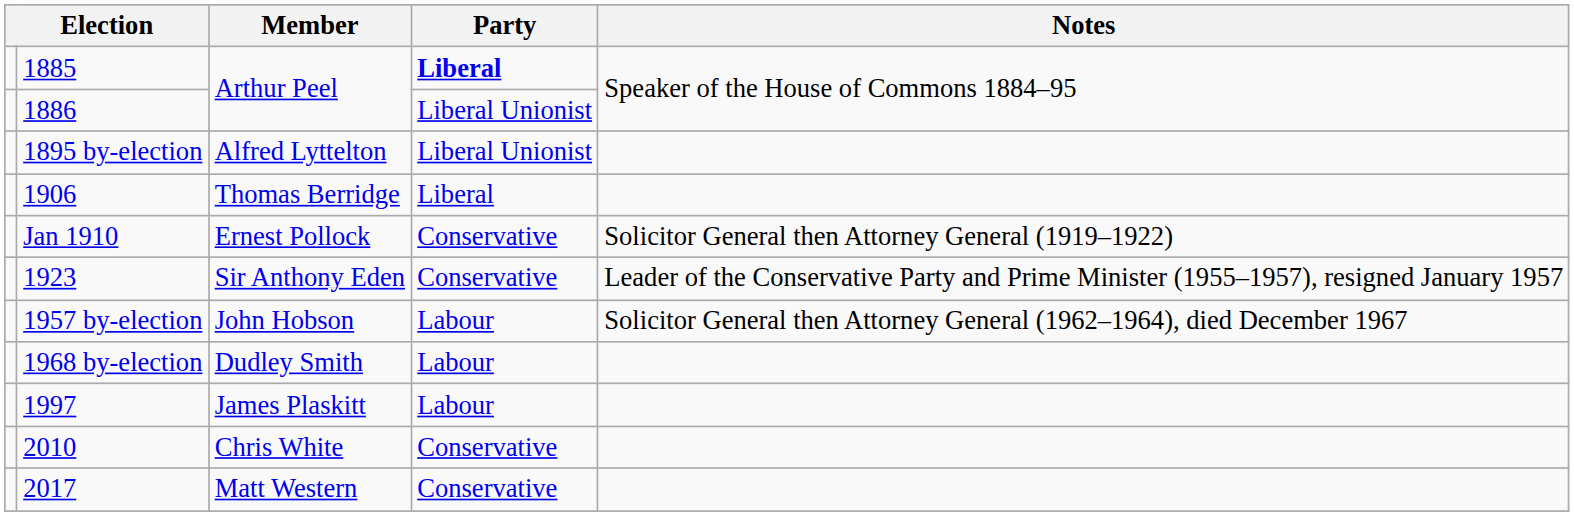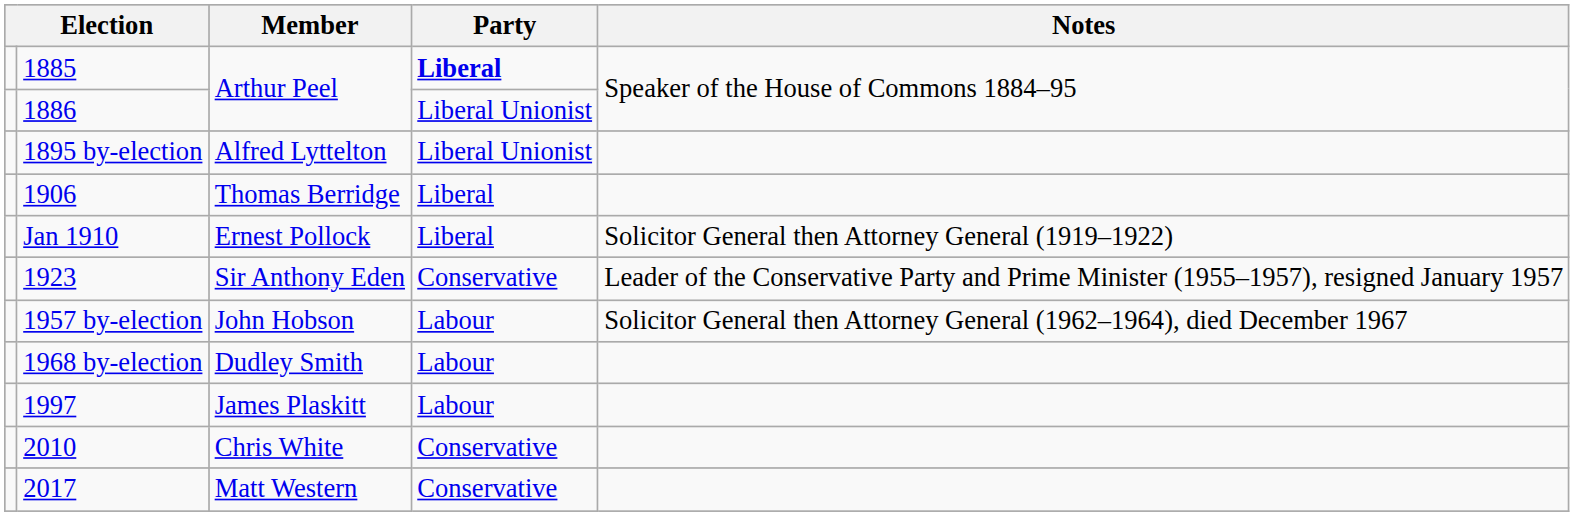(487, 236) Conservative -> (456, 236) Liberal
